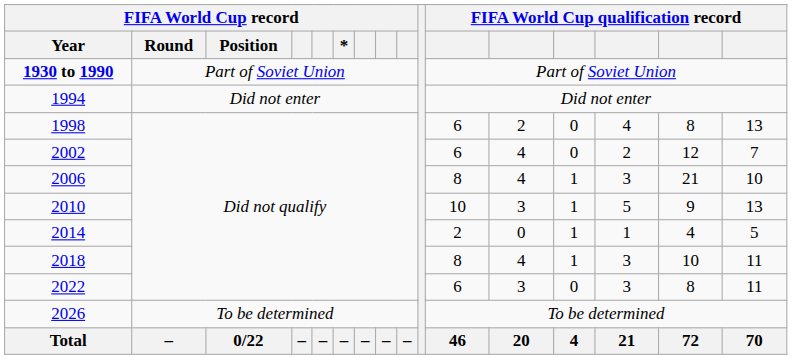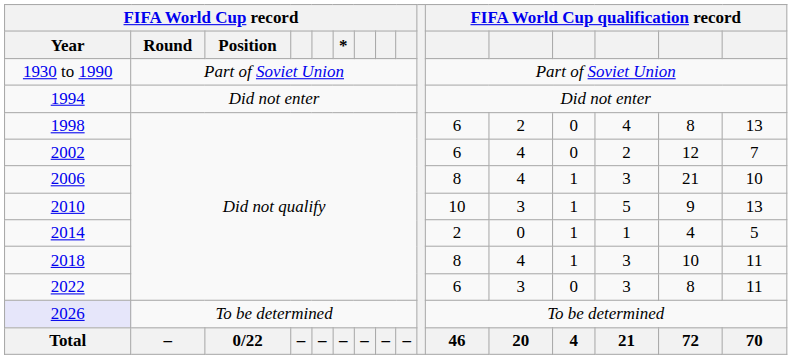(68, 71) bold -> (68, 71) normal
(68, 313) no background -> (68, 313) lavender background
